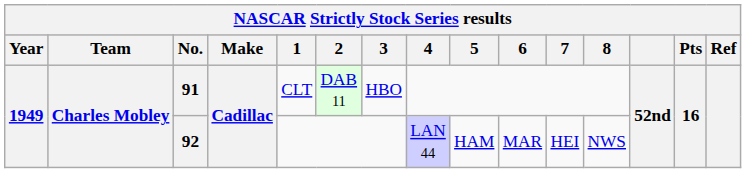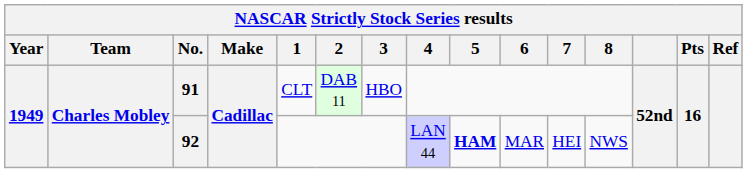(474, 141) normal -> (475, 141) bold
